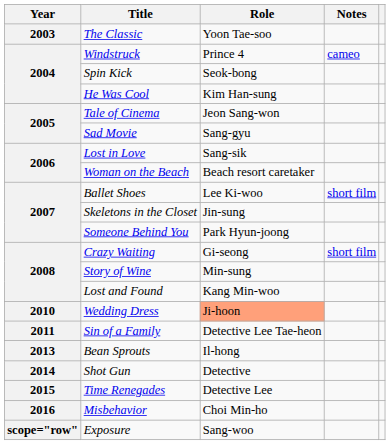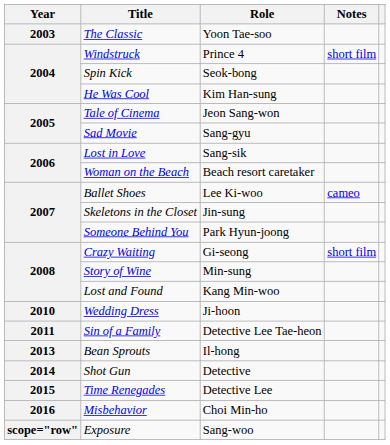(344, 53) cameo -> (352, 53) short film
(352, 192) short film -> (344, 192) cameo
(221, 311) lightsalmon background -> (221, 311) no background
